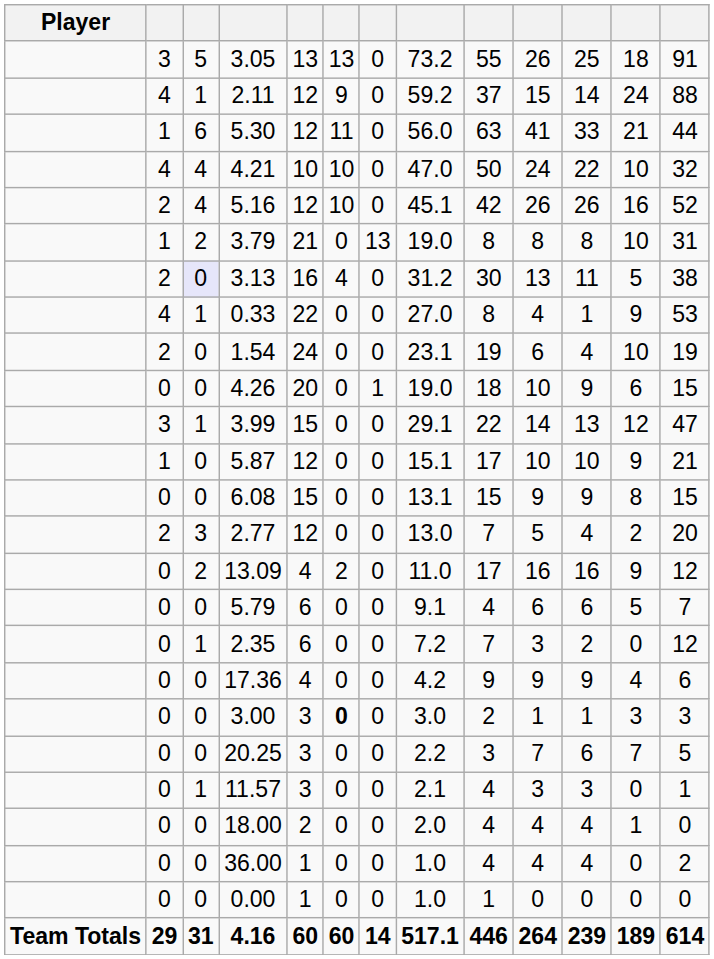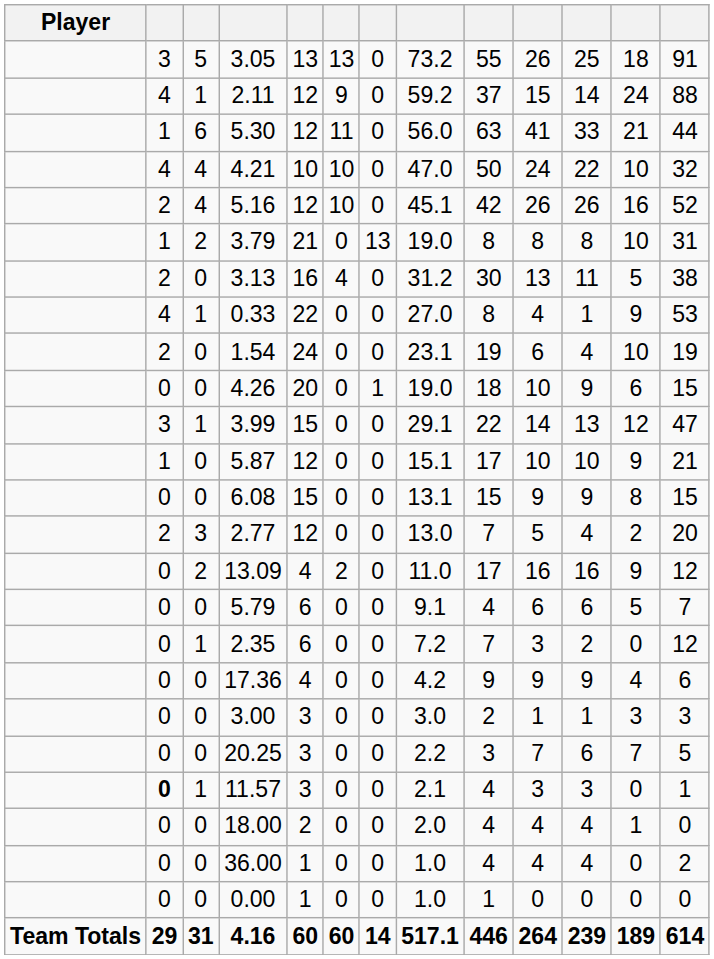(201, 278) lavender background -> (201, 278) no background
(342, 717) bold -> (342, 717) normal
(164, 790) normal -> (164, 790) bold
